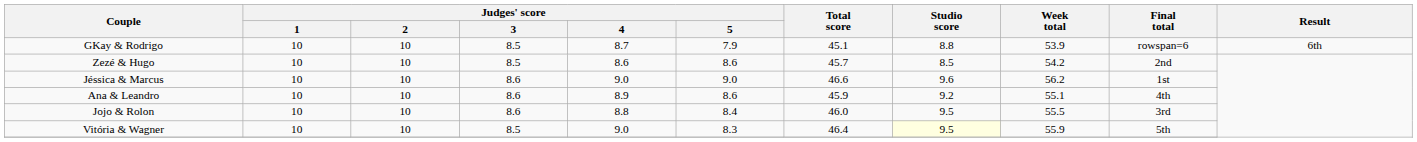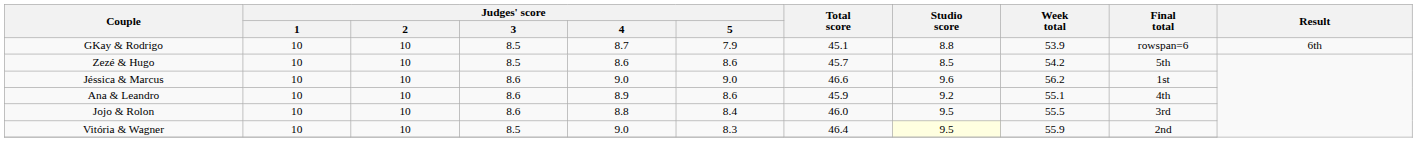(1163, 62) 2nd -> (1163, 62) 5th
(1163, 128) 5th -> (1163, 128) 2nd
